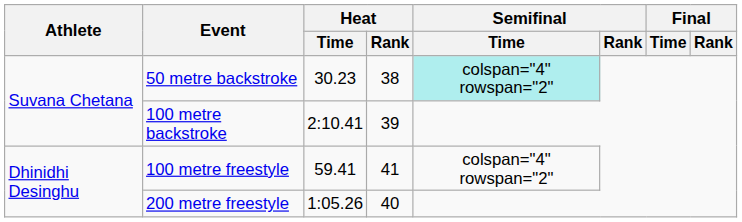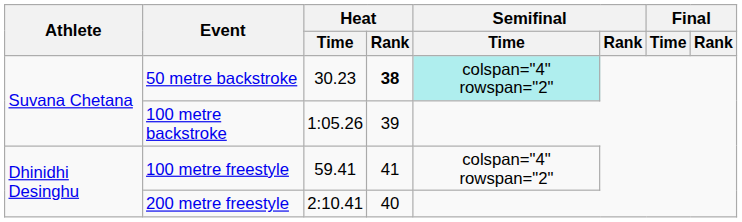(390, 79) normal -> (390, 79) bold
(335, 124) 2:10.41 -> (335, 124) 1:05.26
(335, 204) 1:05.26 -> (335, 204) 2:10.41
